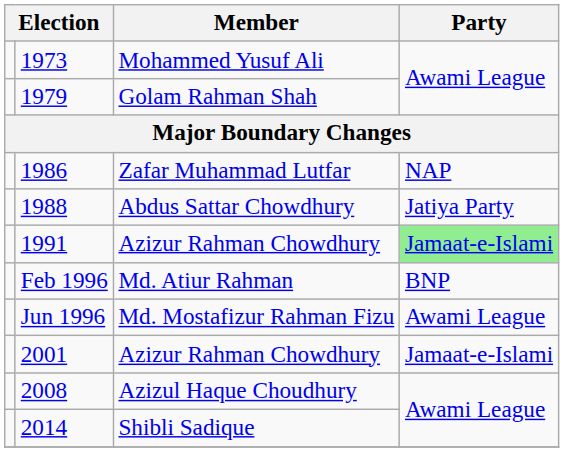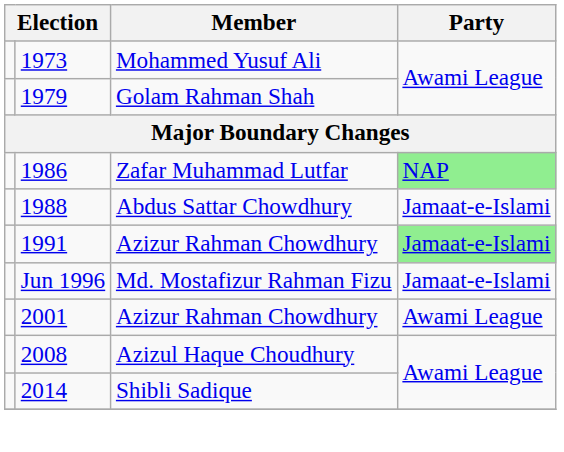(428, 170) no background -> (426, 170) lightgreen background
(459, 206) Jatiya Party -> (476, 206) Jamaat-e-Islami
- row: (64, 280)
(475, 317) Awami League -> (476, 280) Jamaat-e-Islami
(479, 354) Jamaat-e-Islami -> (473, 317) Awami League
